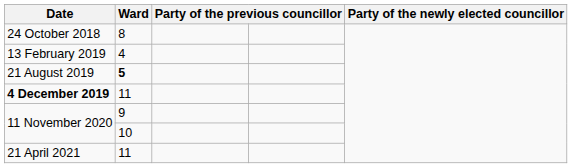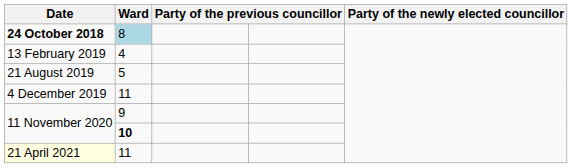(54, 34) normal -> (55, 34) bold
(122, 34) no background -> (122, 34) lightblue background
(122, 73) bold -> (122, 73) normal
(58, 93) bold -> (57, 93) normal
(125, 133) normal -> (125, 133) bold
(44, 152) no background -> (44, 152) lightyellow background
